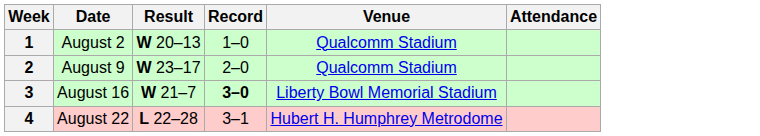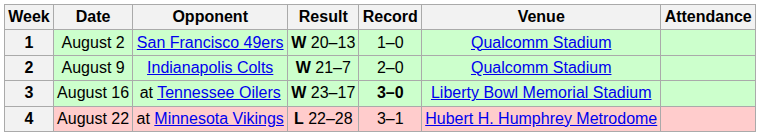+ column: (210, 17)
(169, 67) W 23–17 -> (323, 67) W 21–7
(169, 93) W 21–7 -> (323, 93) W 23–17
